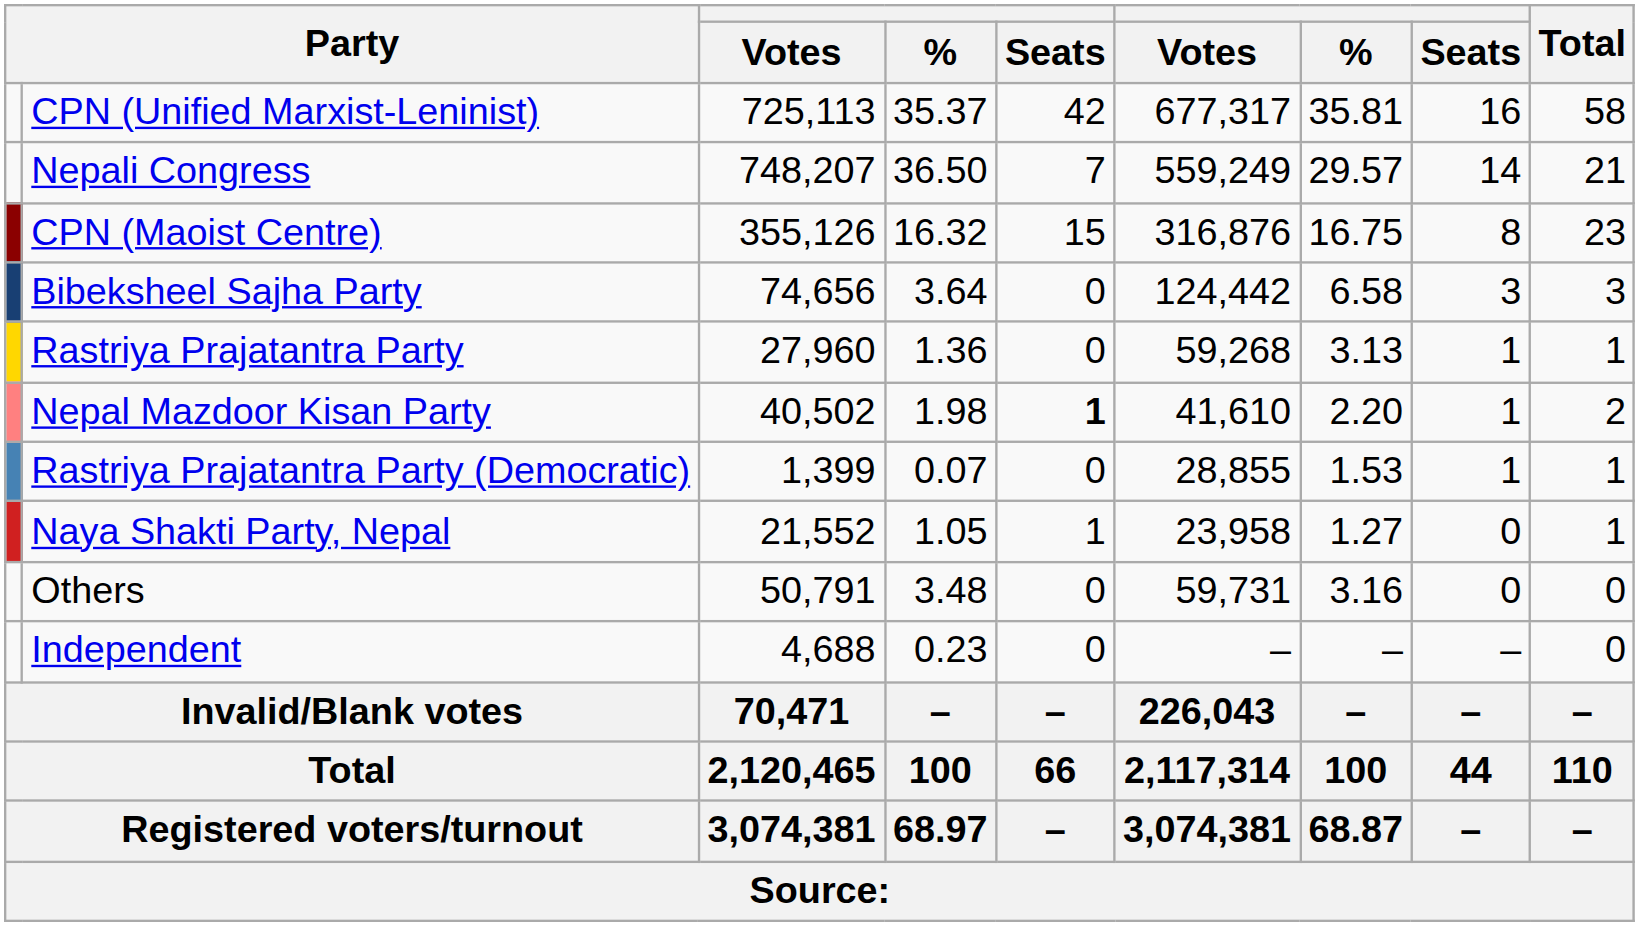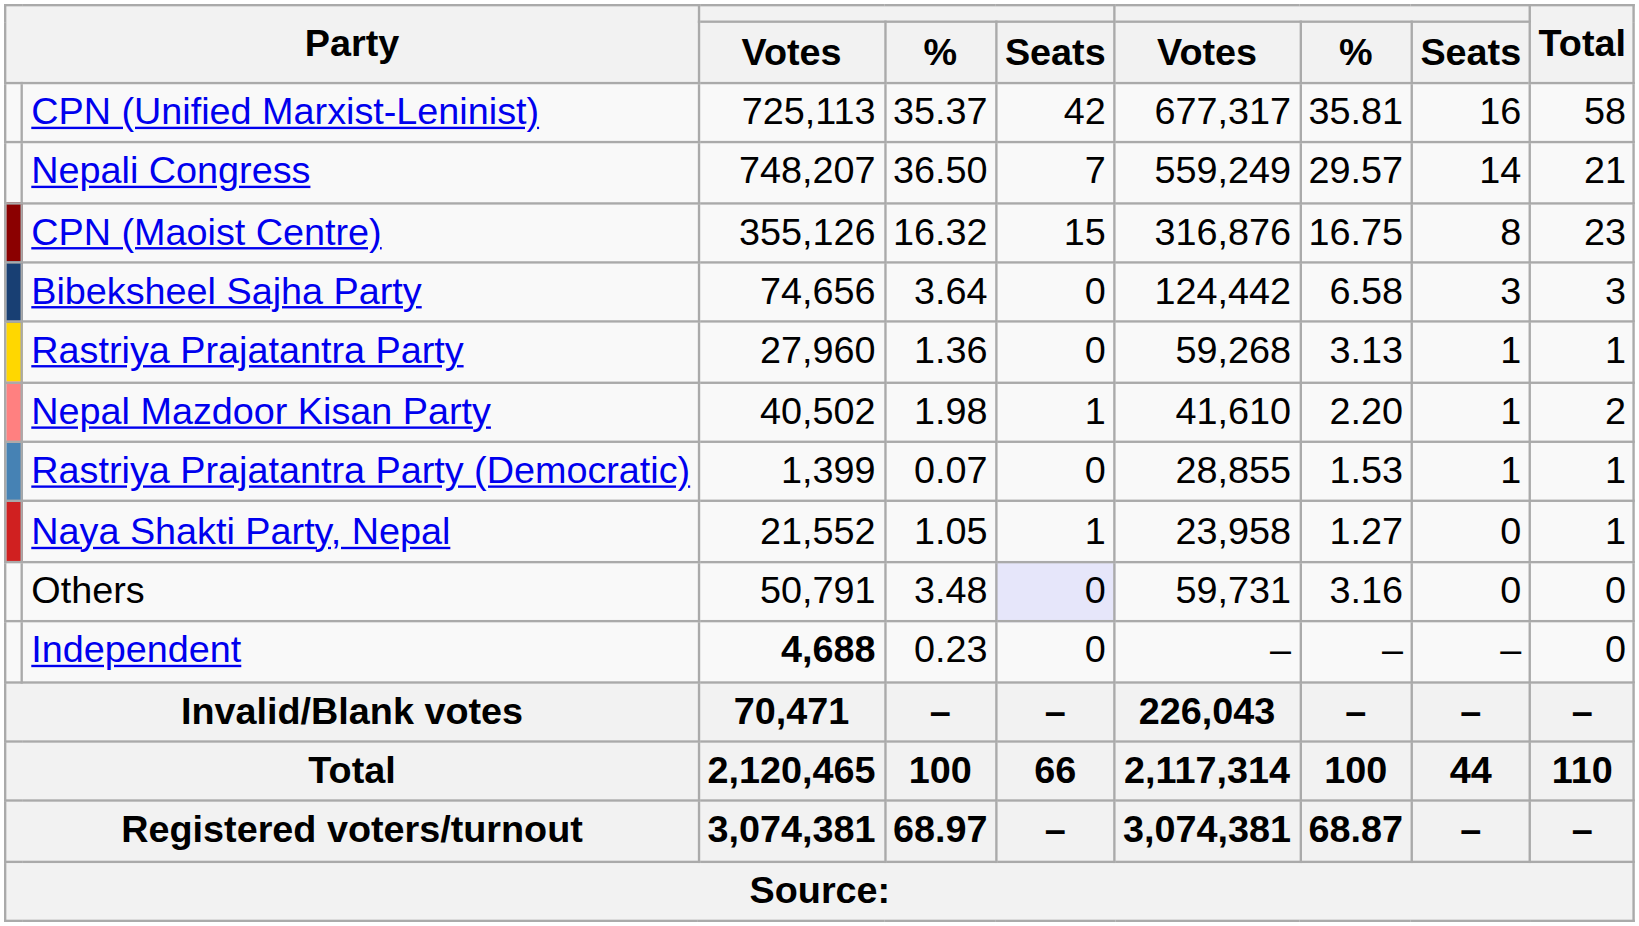(1095, 411) bold -> (1095, 411) normal
(1095, 590) no background -> (1095, 590) lavender background
(828, 650) normal -> (828, 650) bold
